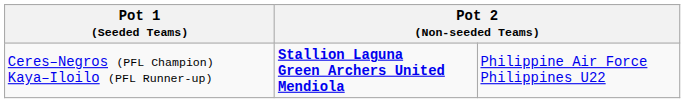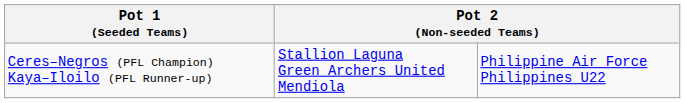(361, 71) bold -> (361, 71) normal
